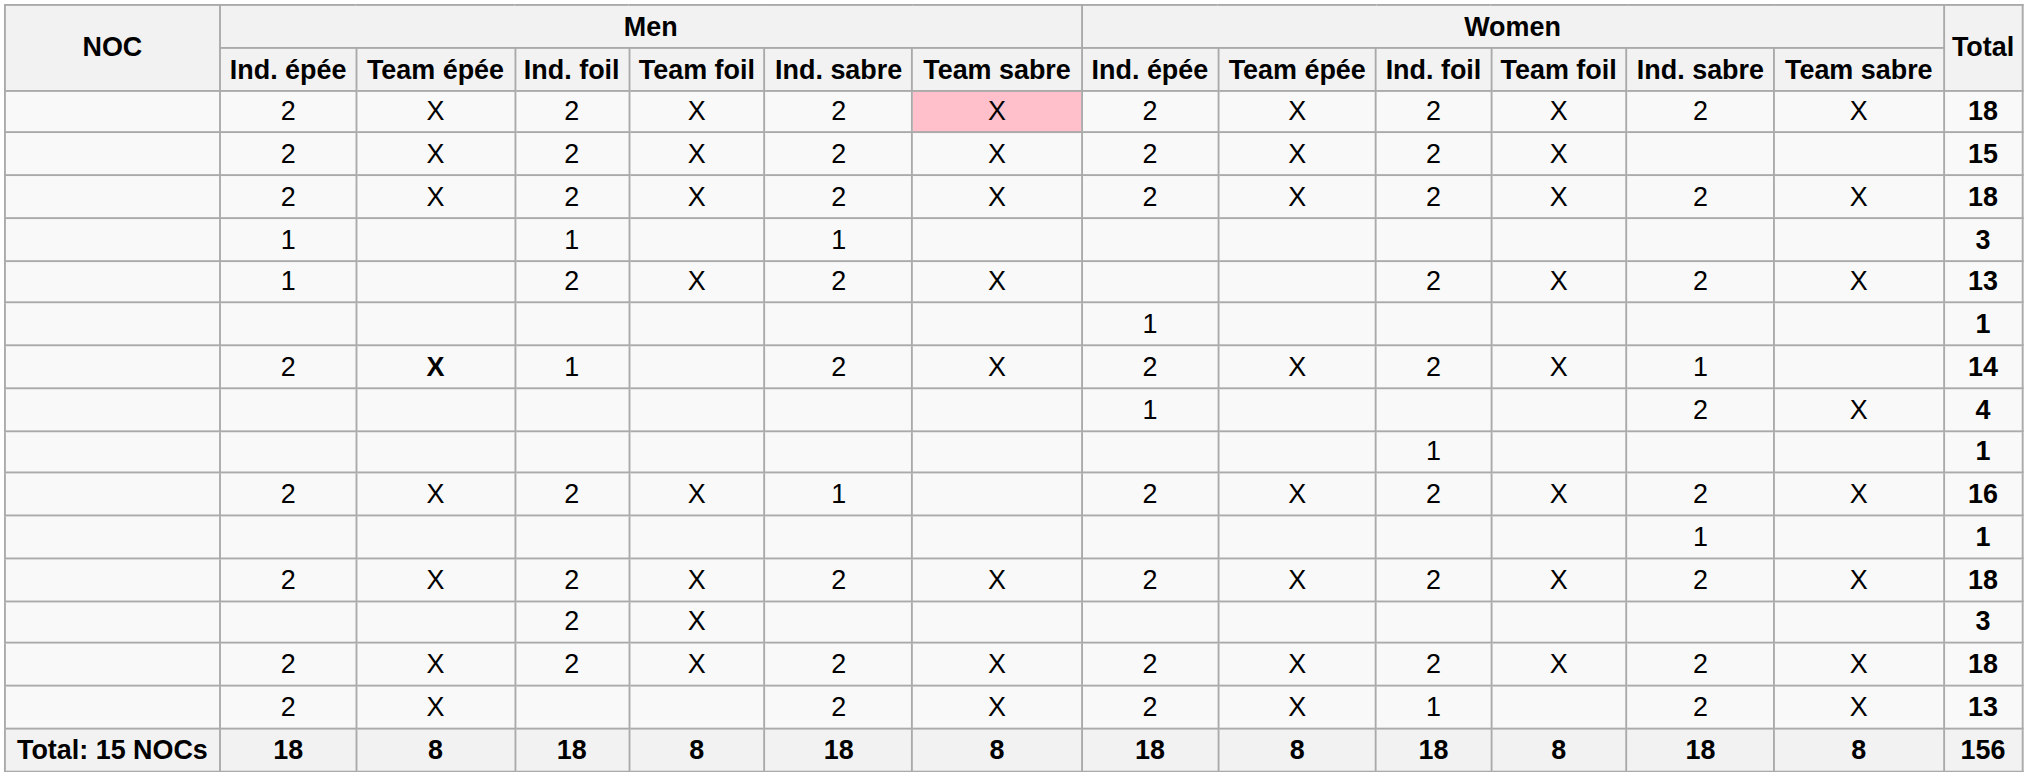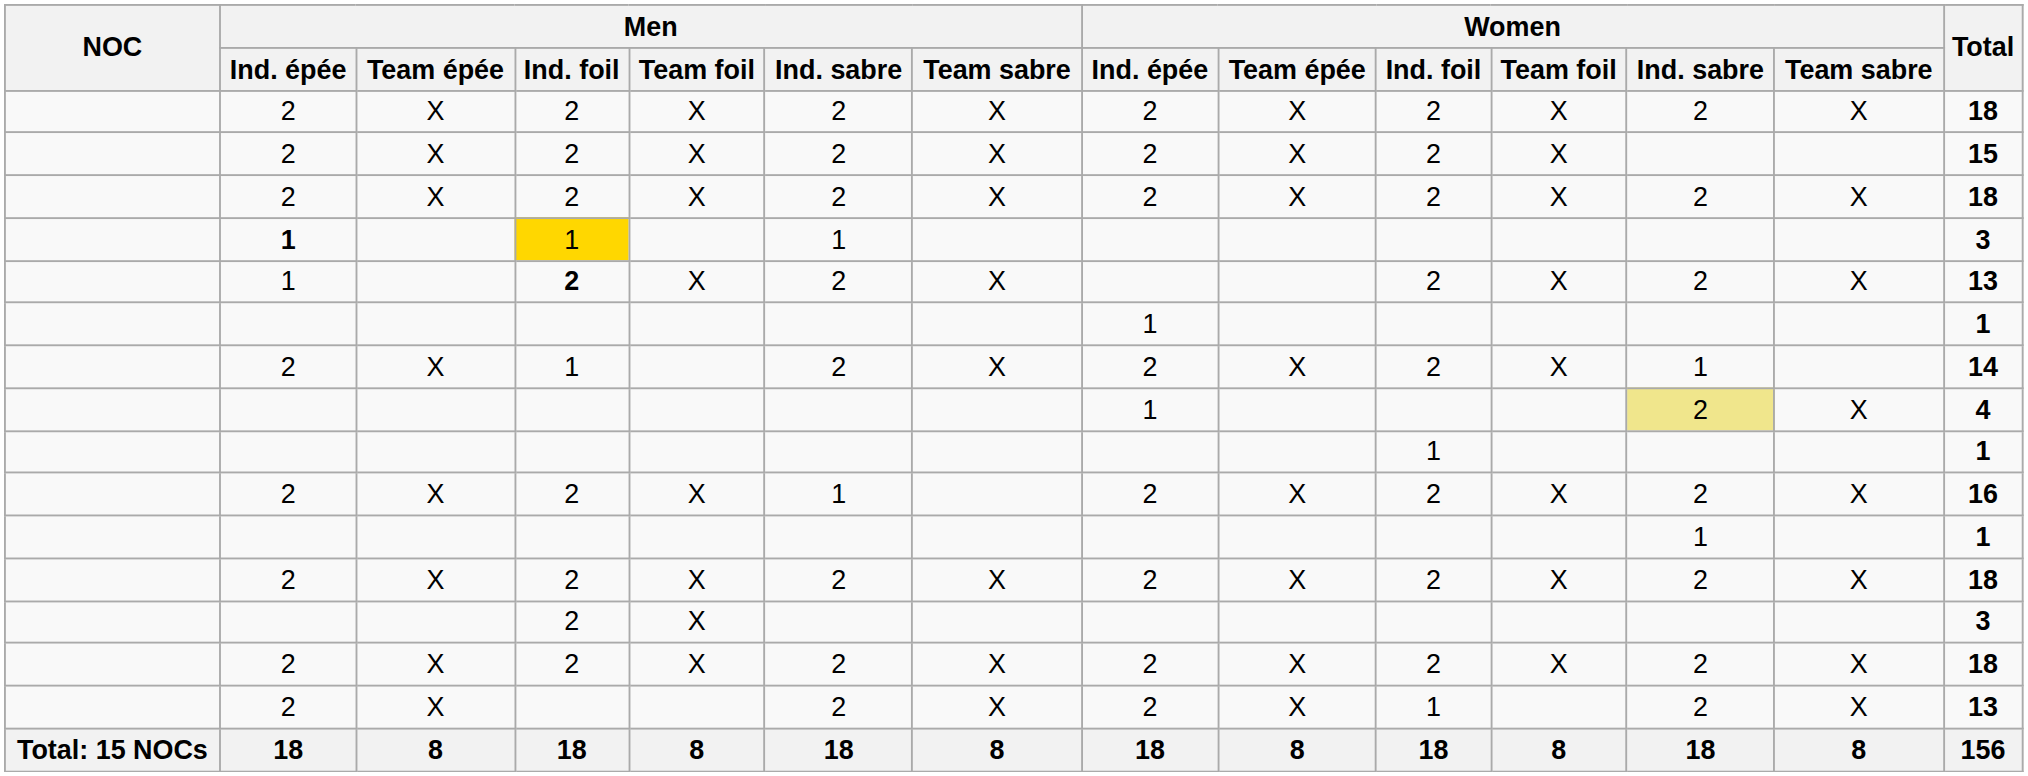(997, 112) pink background -> (997, 112) no background
(288, 239) normal -> (288, 239) bold
(572, 239) no background -> (572, 239) gold background
(572, 282) normal -> (572, 282) bold
(435, 367) bold -> (435, 367) normal
(1700, 409) no background -> (1700, 409) khaki background
